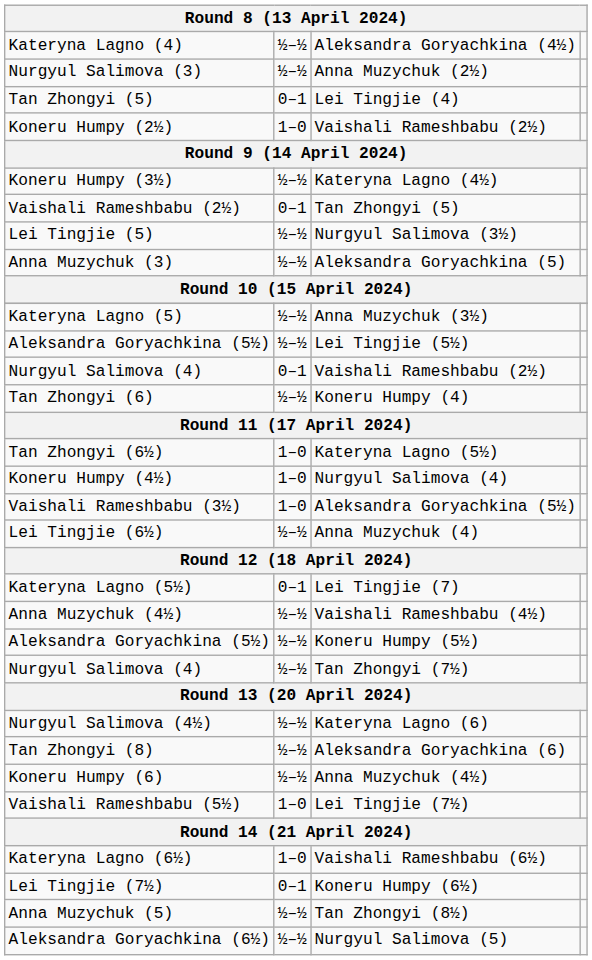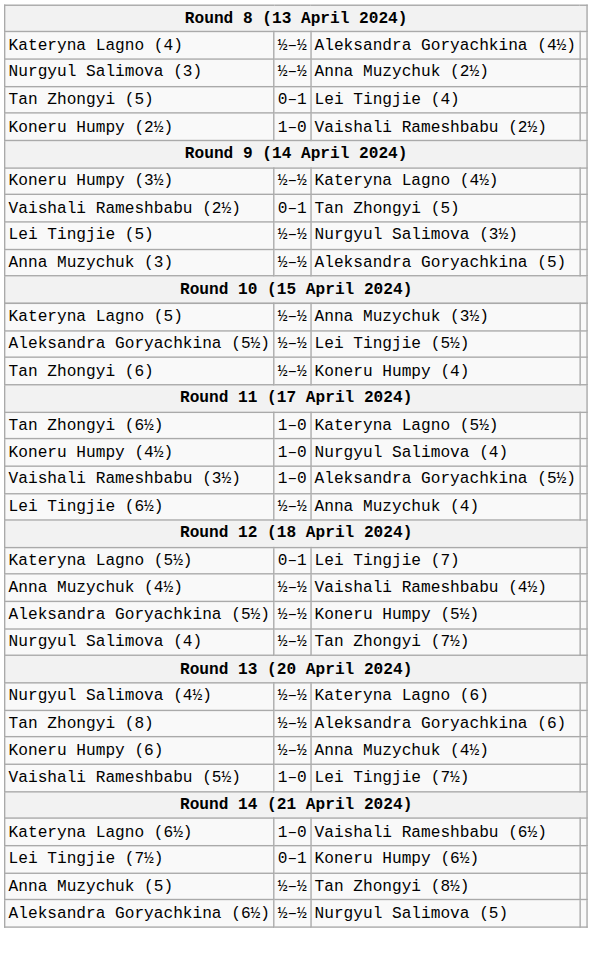- row: (105, 371)
